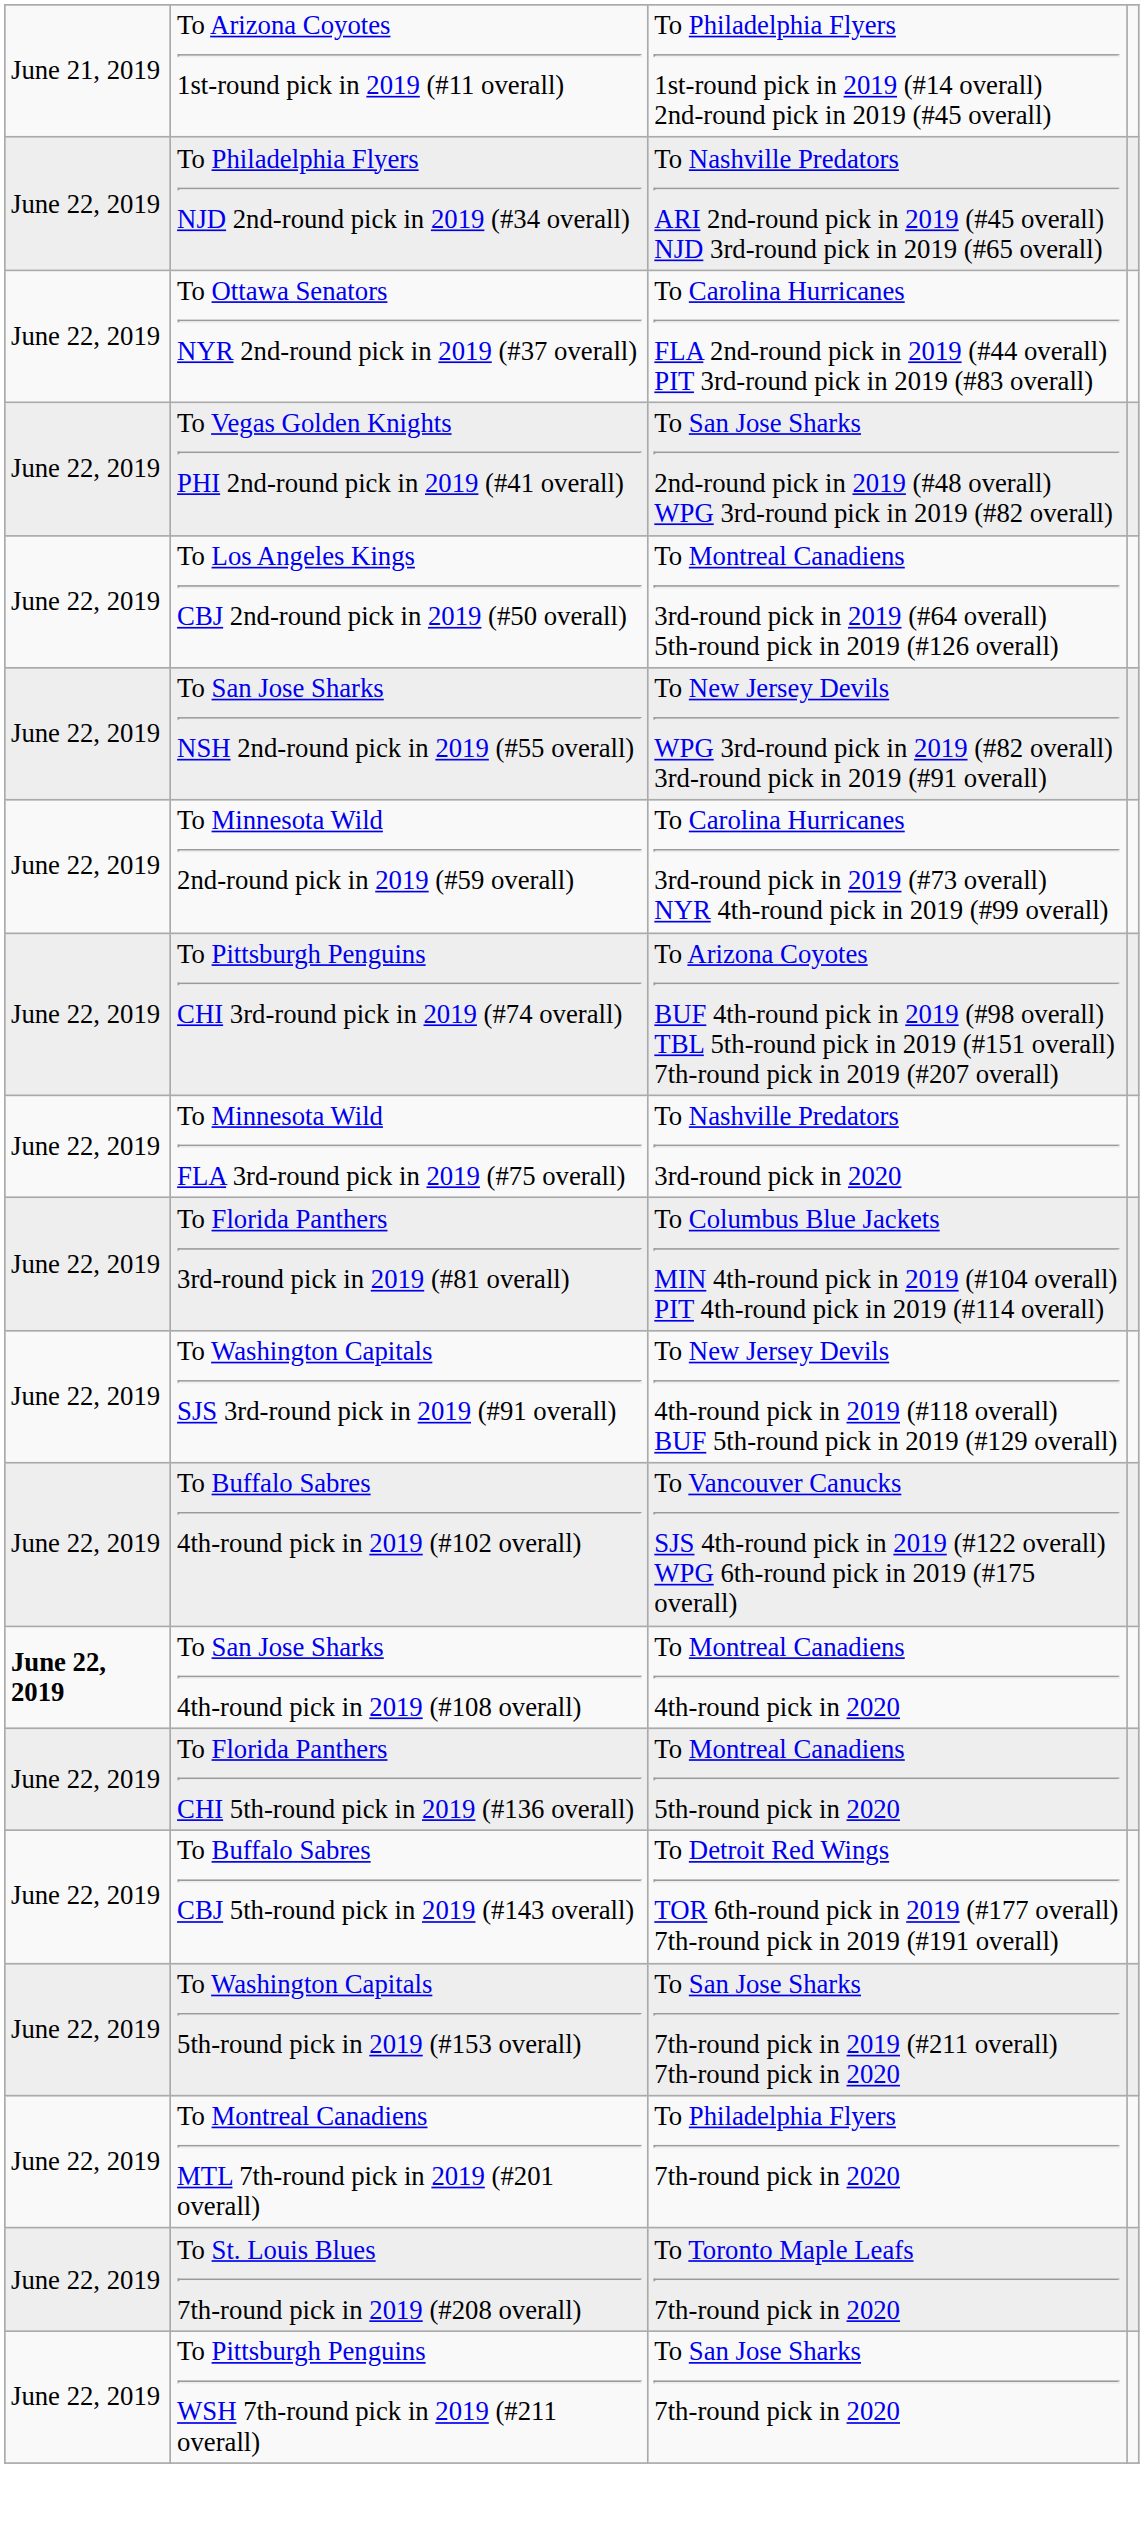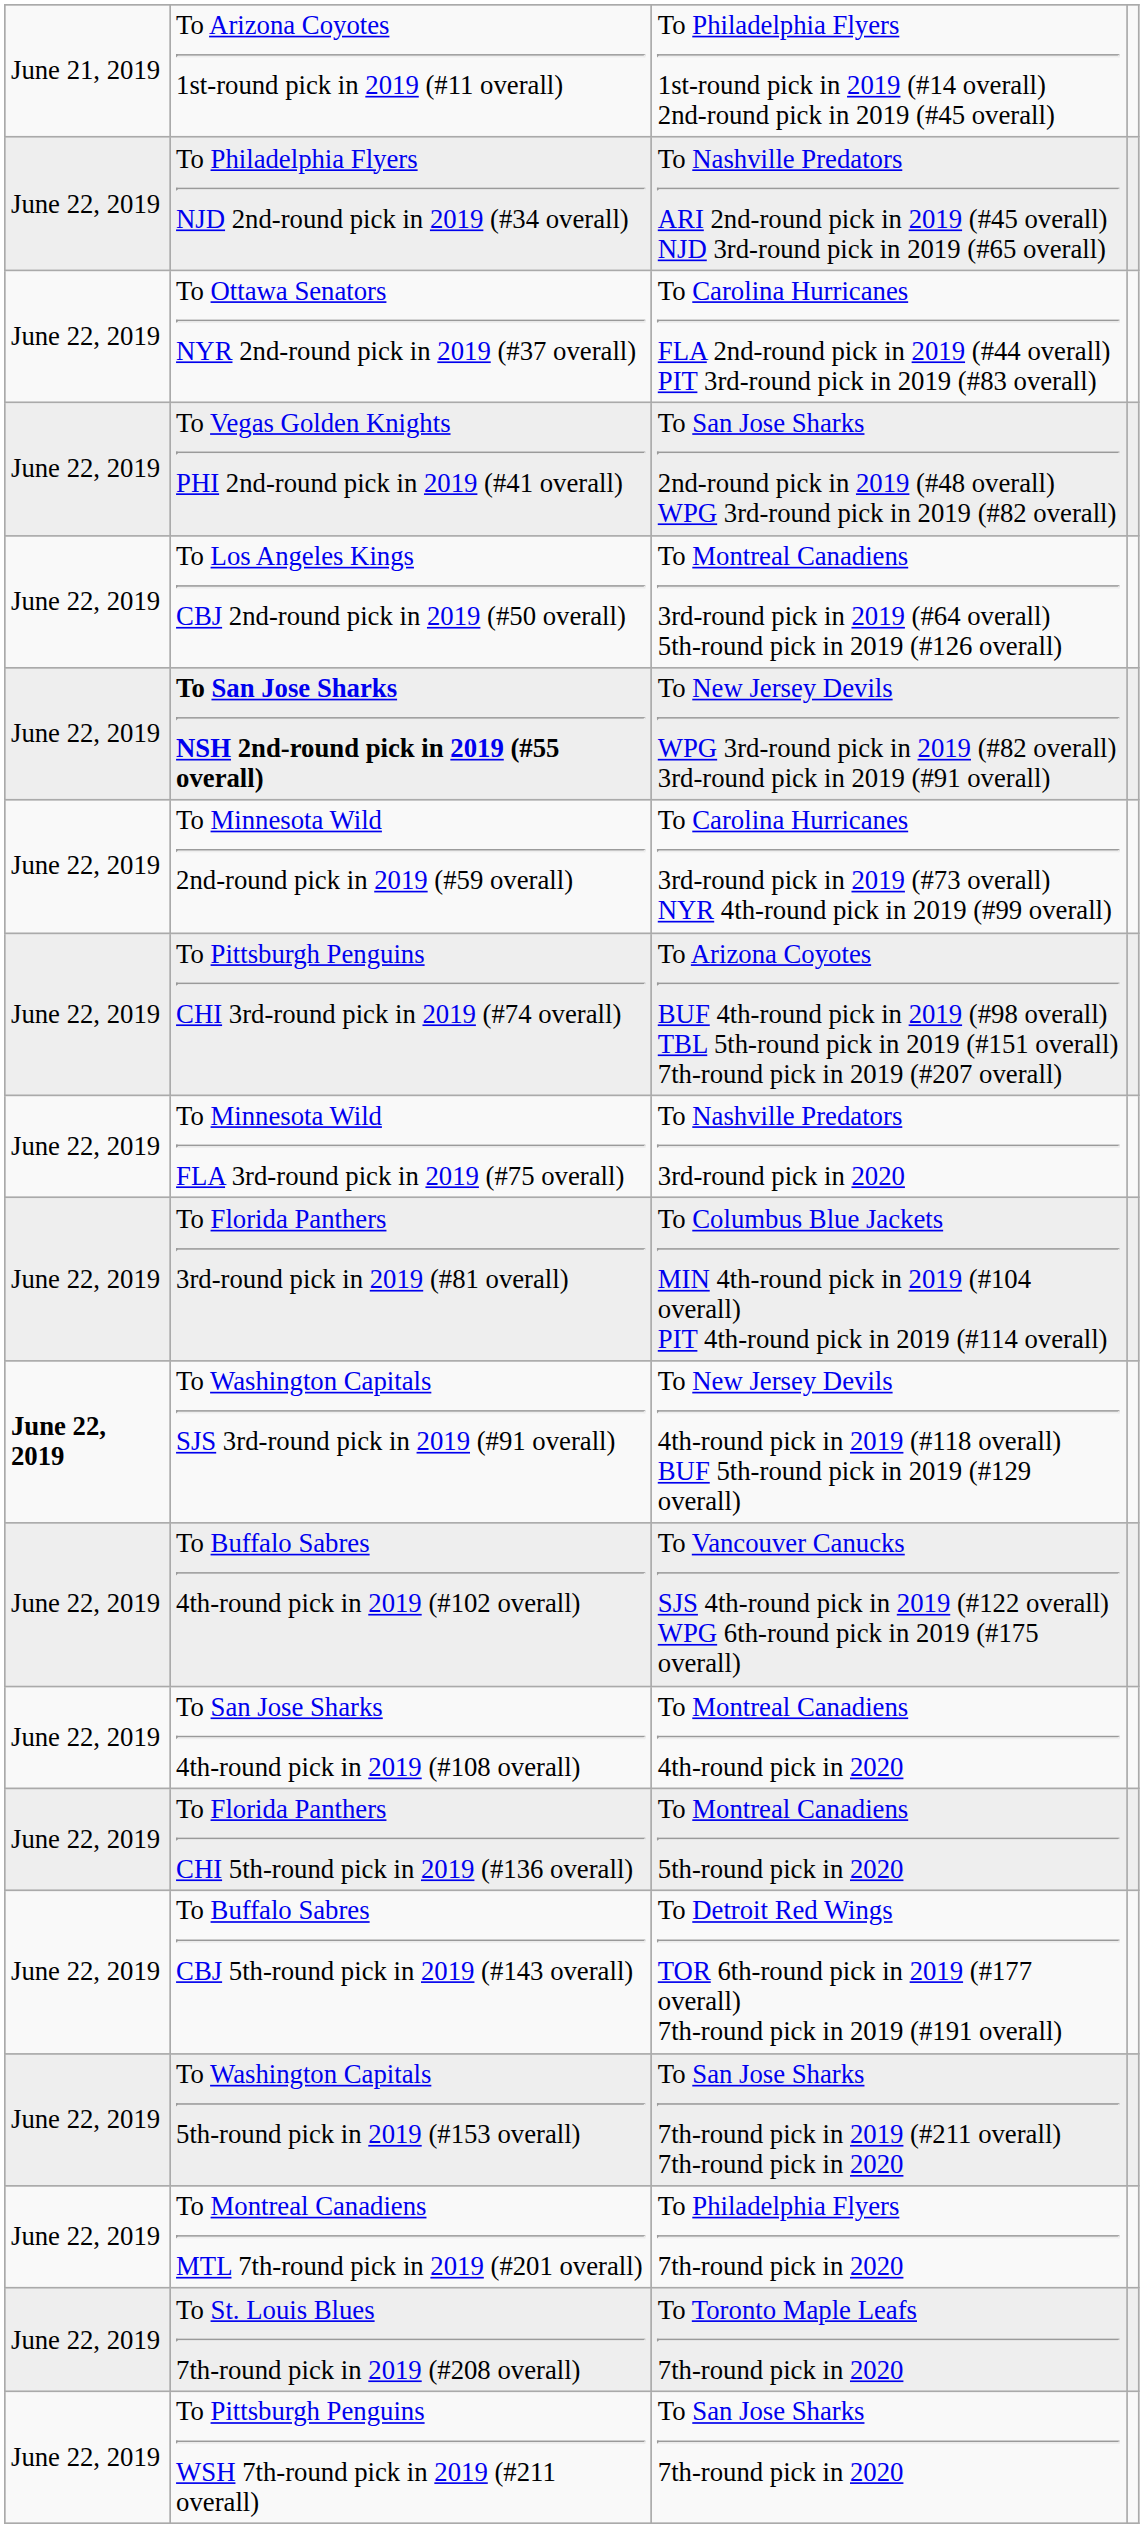(410, 718) normal -> (411, 733) bold
(86, 1396) normal -> (59, 1441) bold
(59, 1676) bold -> (86, 1736) normal
